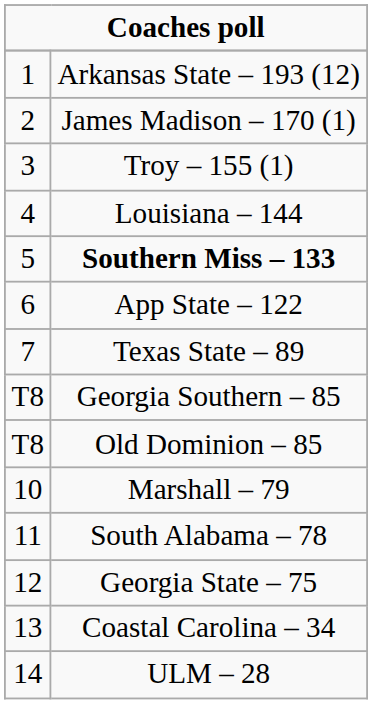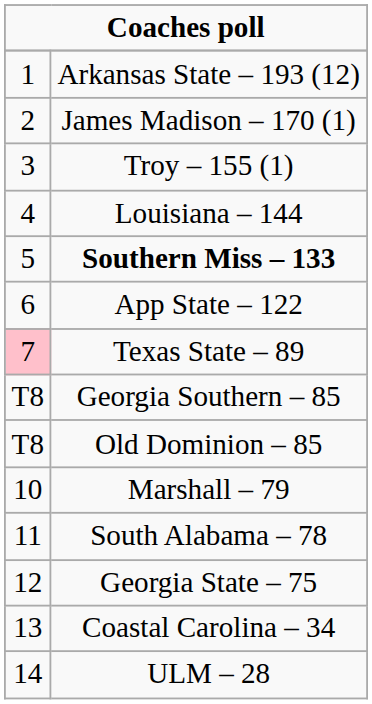(28, 350) no background -> (28, 350) pink background
